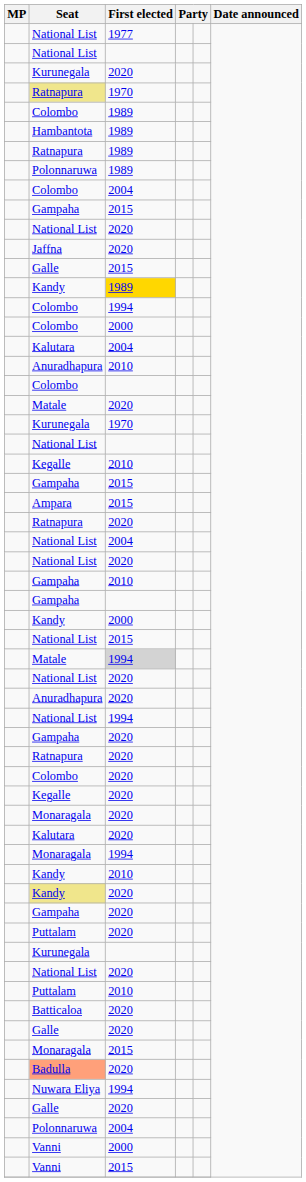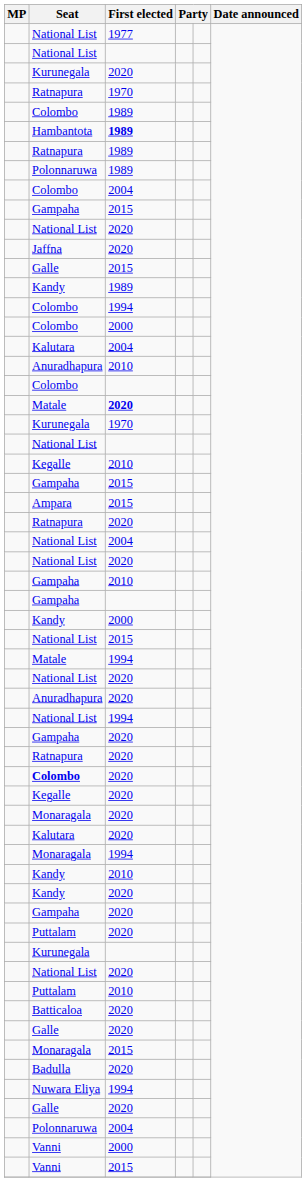(57, 92) khaki background -> (57, 92) no background
(121, 131) normal -> (121, 131) bold
(121, 287) gold background -> (121, 287) no background
(121, 405) normal -> (121, 405) bold
(121, 659) lightgrey background -> (121, 659) no background
(55, 776) normal -> (56, 776) bold
(48, 893) khaki background -> (48, 893) no background
(51, 1069) lightsalmon background -> (51, 1069) no background
